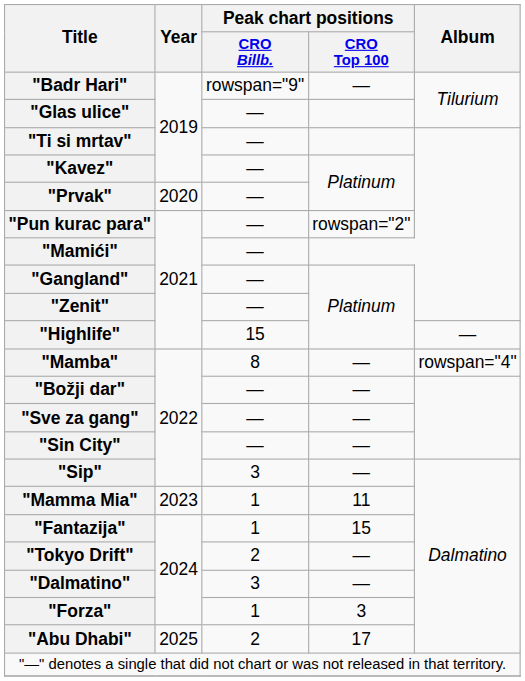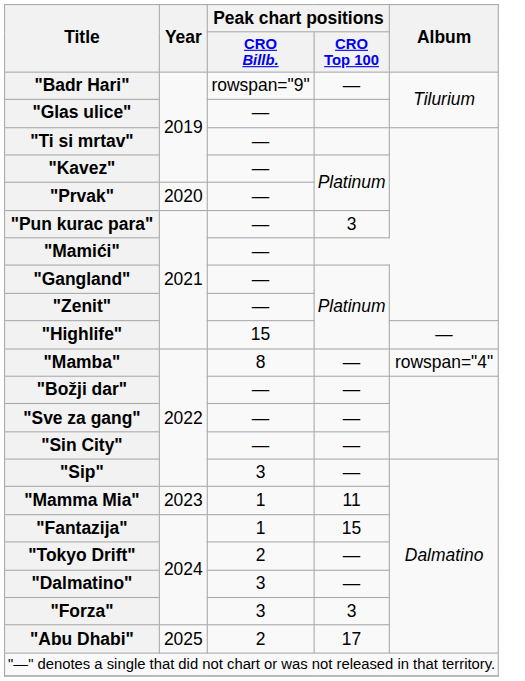(361, 223) rowspan="2" -> (352, 223) 3
(255, 611) 1 -> (260, 611) 3
